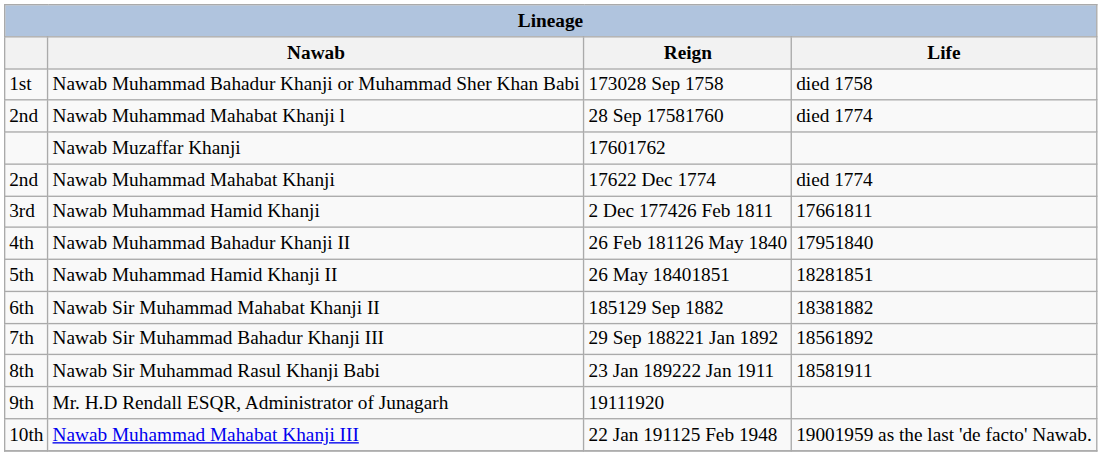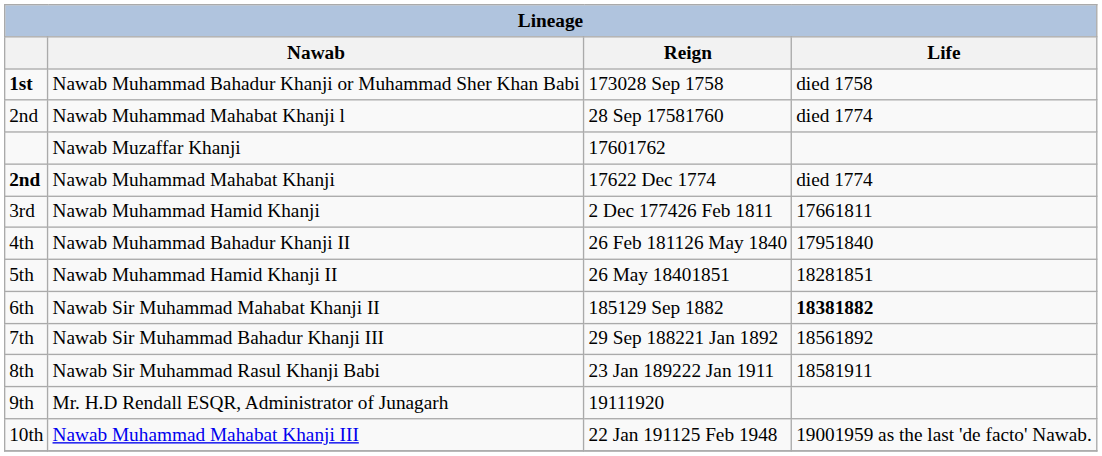(20, 84) normal -> (21, 84) bold
(24, 179) normal -> (25, 179) bold
(835, 307) normal -> (835, 307) bold
